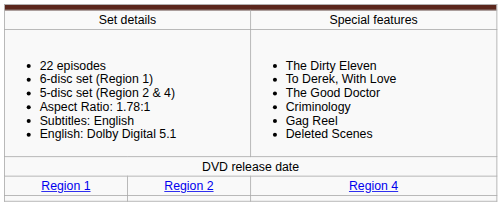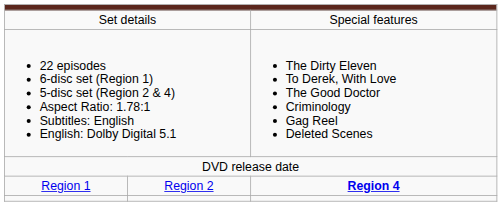(374, 186) normal -> (374, 186) bold
